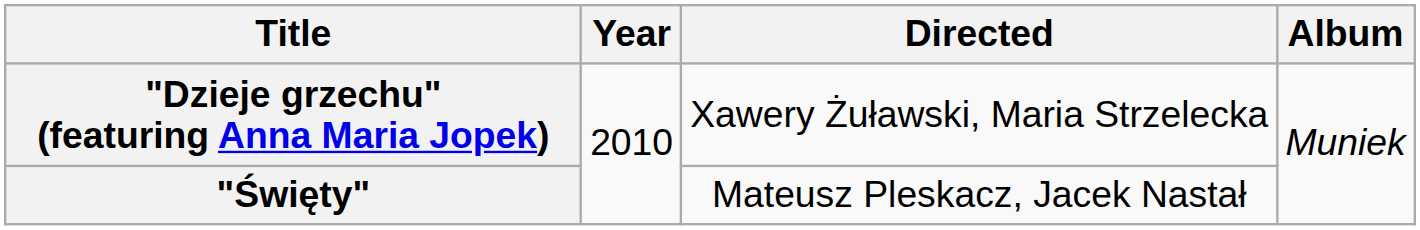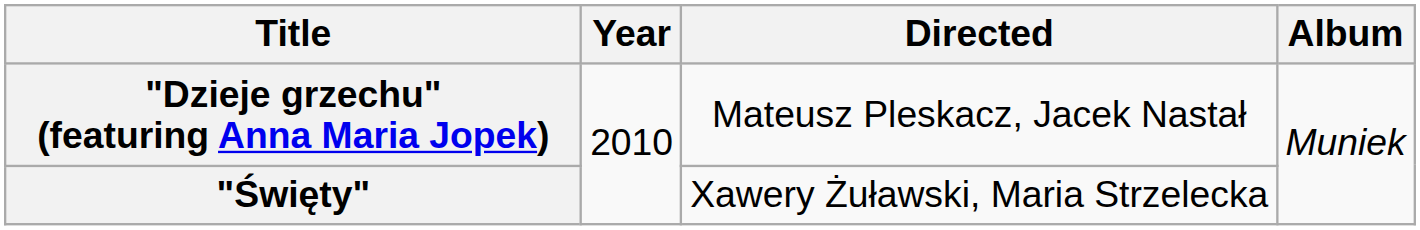(979, 114) Xawery Żuławski, Maria Strzelecka -> (979, 114) Mateusz Pleskacz, Jacek Nastał
(979, 194) Mateusz Pleskacz, Jacek Nastał -> (979, 194) Xawery Żuławski, Maria Strzelecka
